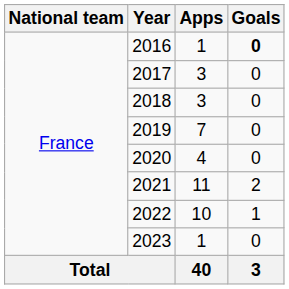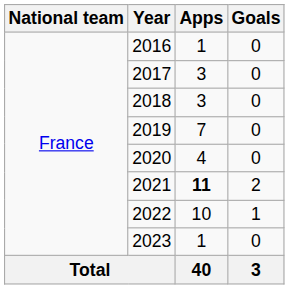(256, 46) bold -> (256, 46) normal
(201, 185) normal -> (201, 185) bold
